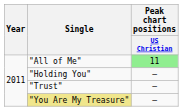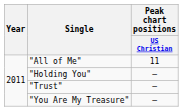(155, 61) lightgreen background -> (155, 61) no background
(79, 100) khaki background -> (79, 100) no background
